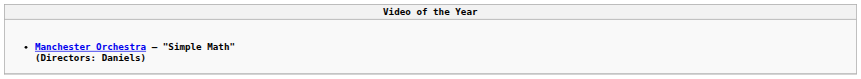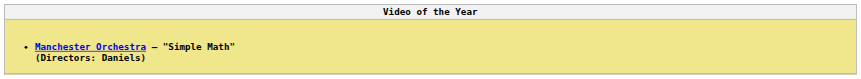(430, 52) no background -> (430, 52) khaki background
